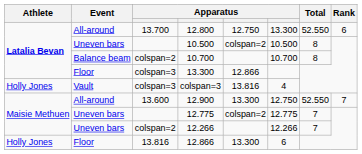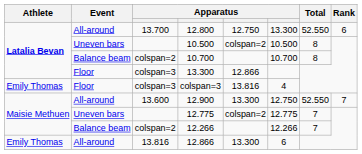(29, 86) Holly Jones -> (35, 86) Emily Thomas
(83, 86) Vault -> (84, 86) Floor
(99, 129) Uneven bars -> (102, 129) Balance beam
(29, 143) Holly Jones -> (35, 143) Emily Thomas
(84, 143) Floor -> (94, 143) All-around
